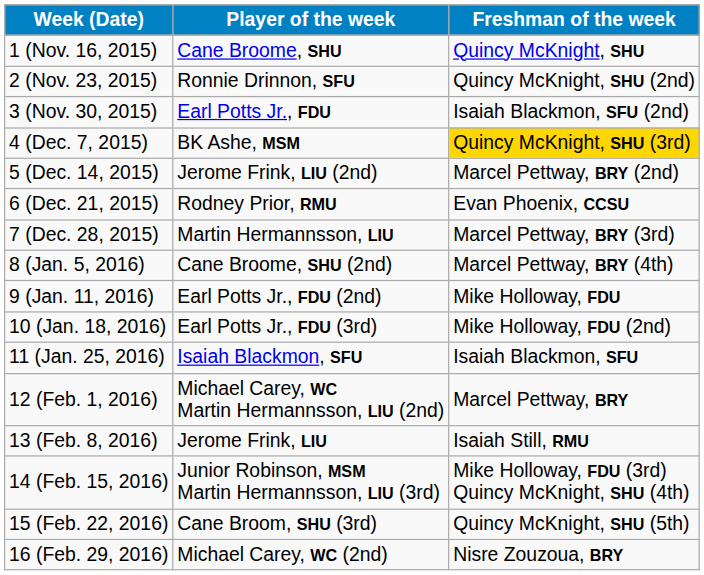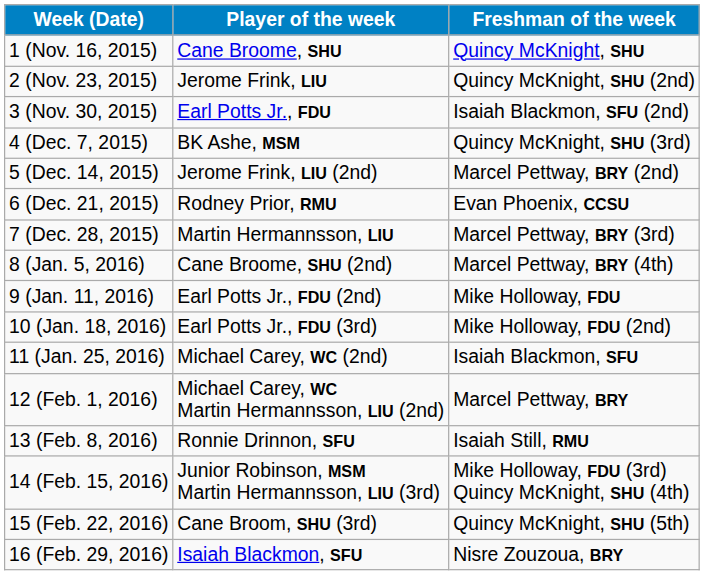(266, 81) Ronnie Drinnon, SFU -> (252, 81) Jerome Frink, LIU
(572, 142) gold background -> (572, 142) no background
(270, 357) Isaiah Blackmon, SFU -> (283, 357) Michael Carey, WC (2nd)
(252, 440) Jerome Frink, LIU -> (266, 440) Ronnie Drinnon, SFU
(283, 554) Michael Carey, WC (2nd) -> (270, 554) Isaiah Blackmon, SFU
